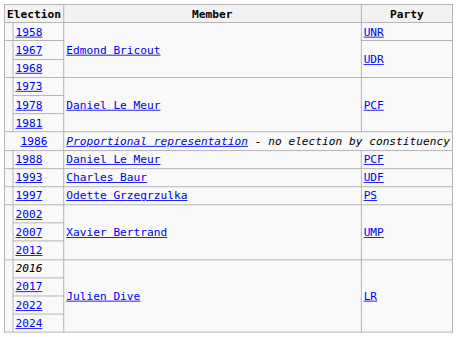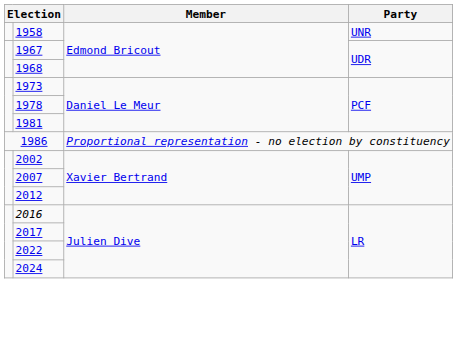- row: (29, 159)
- row: (29, 178)
- row: (29, 196)
